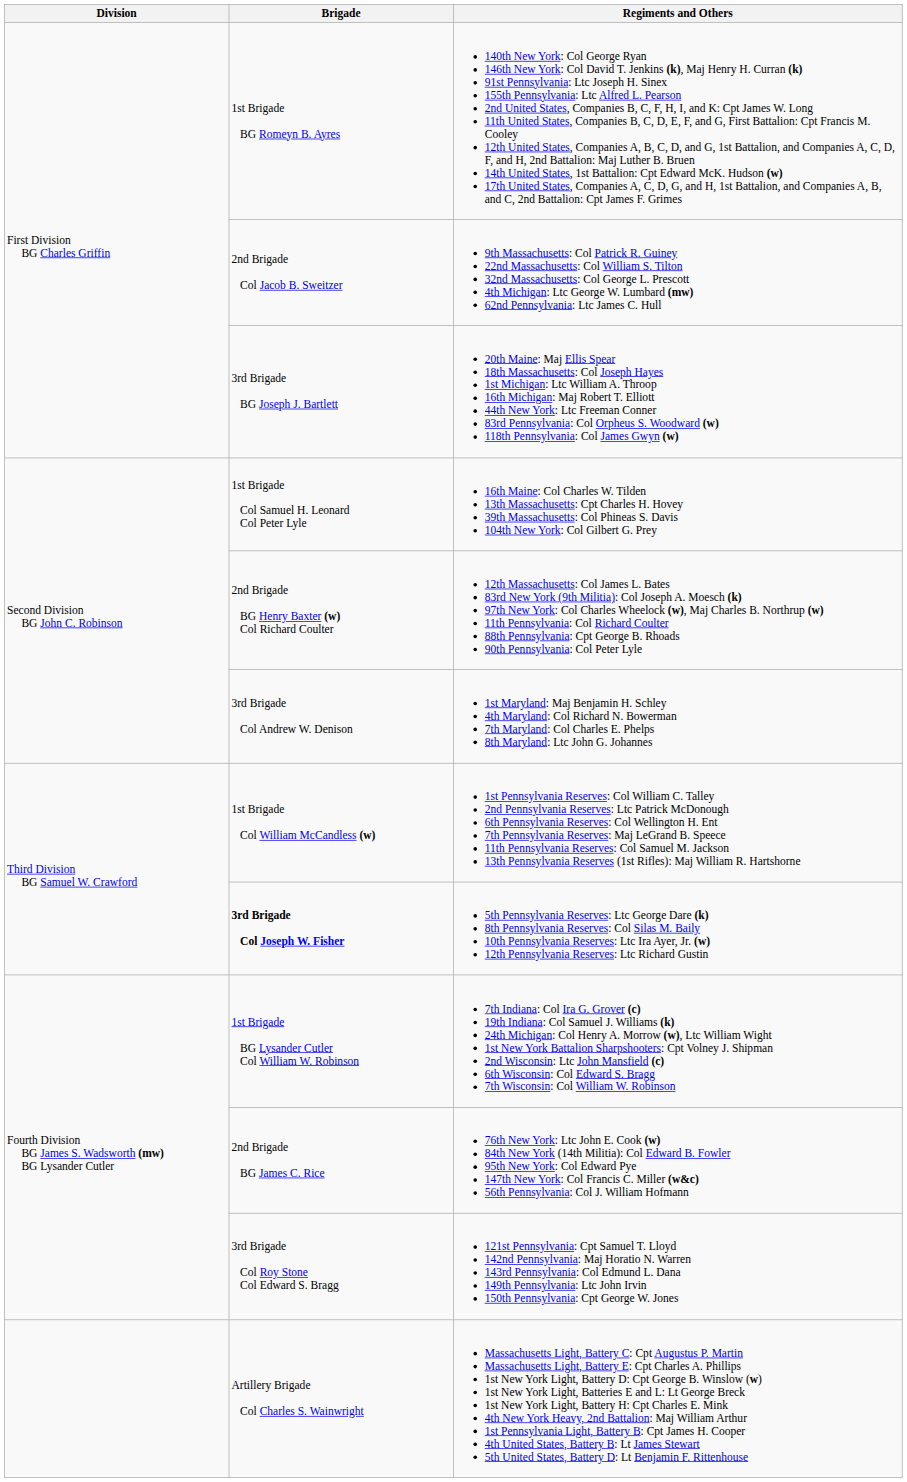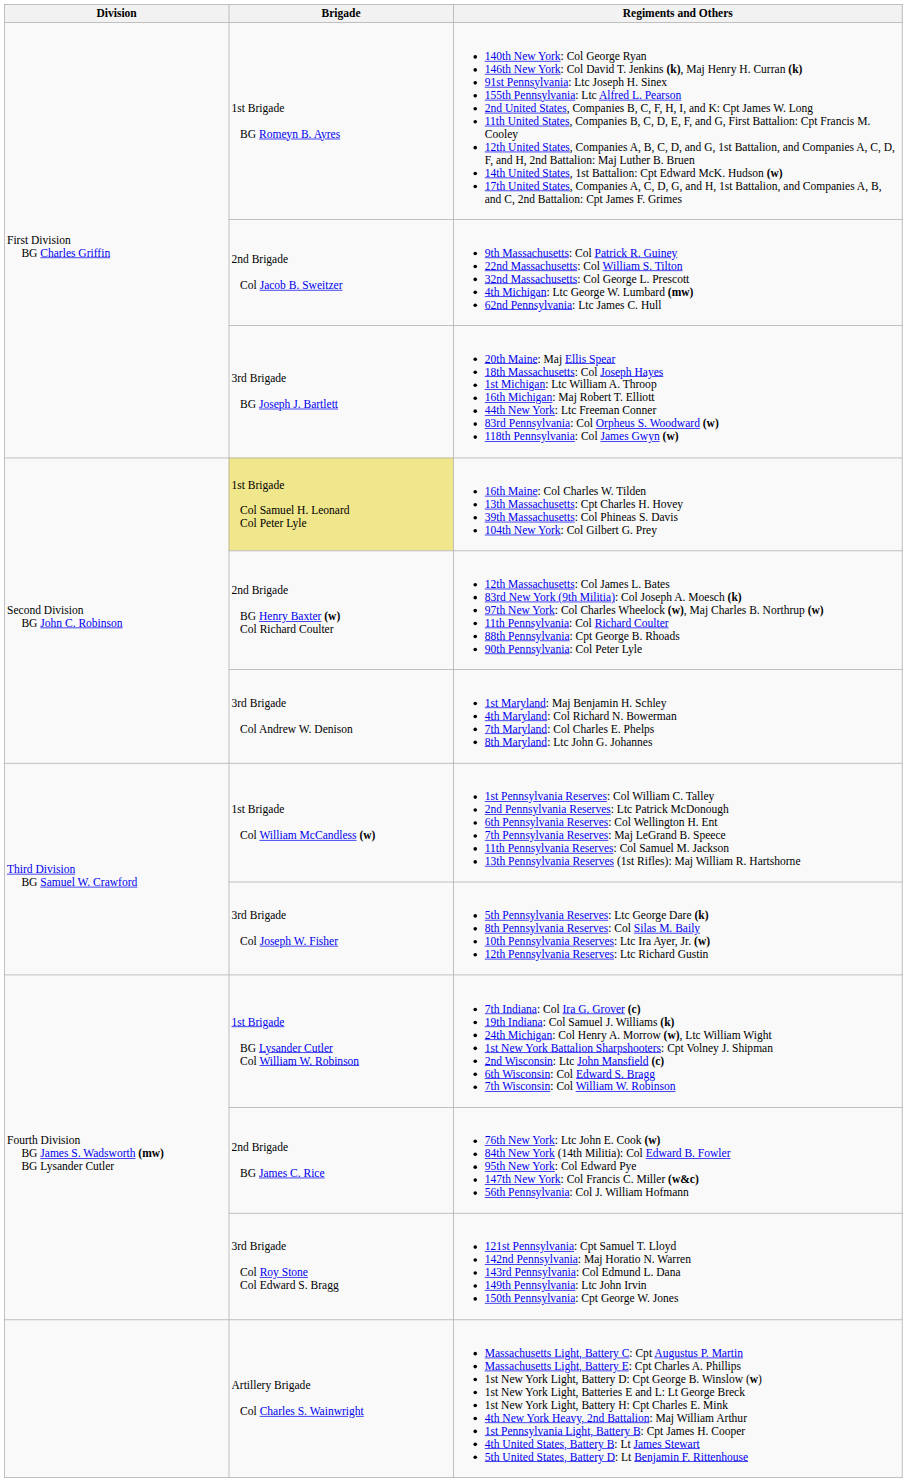(291, 504) no background -> (291, 504) khaki background
(288, 928) bold -> (285, 928) normal
